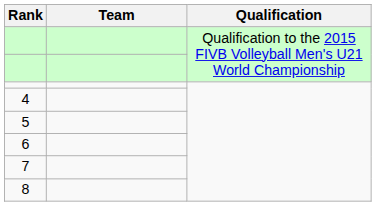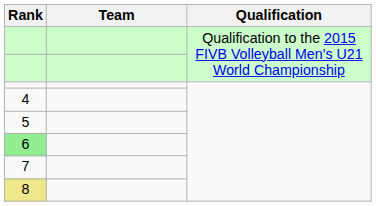(26, 144) no background -> (26, 144) lightgreen background
(26, 189) no background -> (26, 189) khaki background
